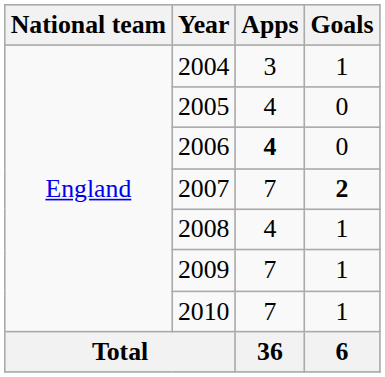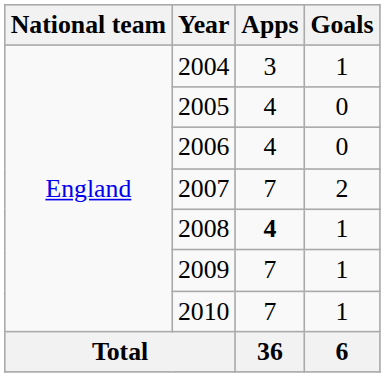(270, 147) bold -> (270, 147) normal
(342, 188) bold -> (342, 188) normal
(270, 229) normal -> (270, 229) bold
